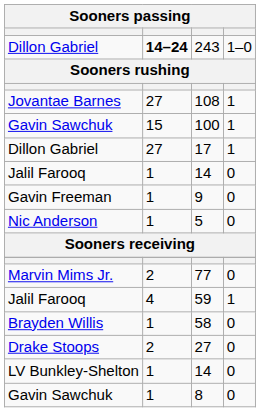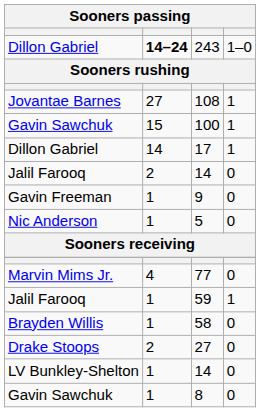(154, 149) 27 -> (154, 149) 14
(150, 173) 1 -> (150, 173) 2
(150, 275) 2 -> (150, 275) 4
(150, 299) 4 -> (150, 299) 1
